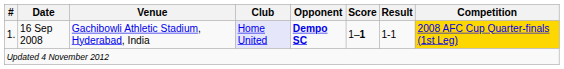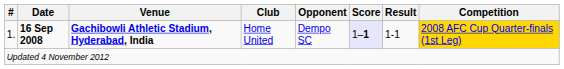(36, 34) normal -> (36, 34) bold
(136, 34) normal -> (141, 34) bold
(252, 34) lavender background -> (258, 34) no background
(310, 34) bold -> (314, 34) normal
(357, 34) no background -> (360, 34) lavender background
